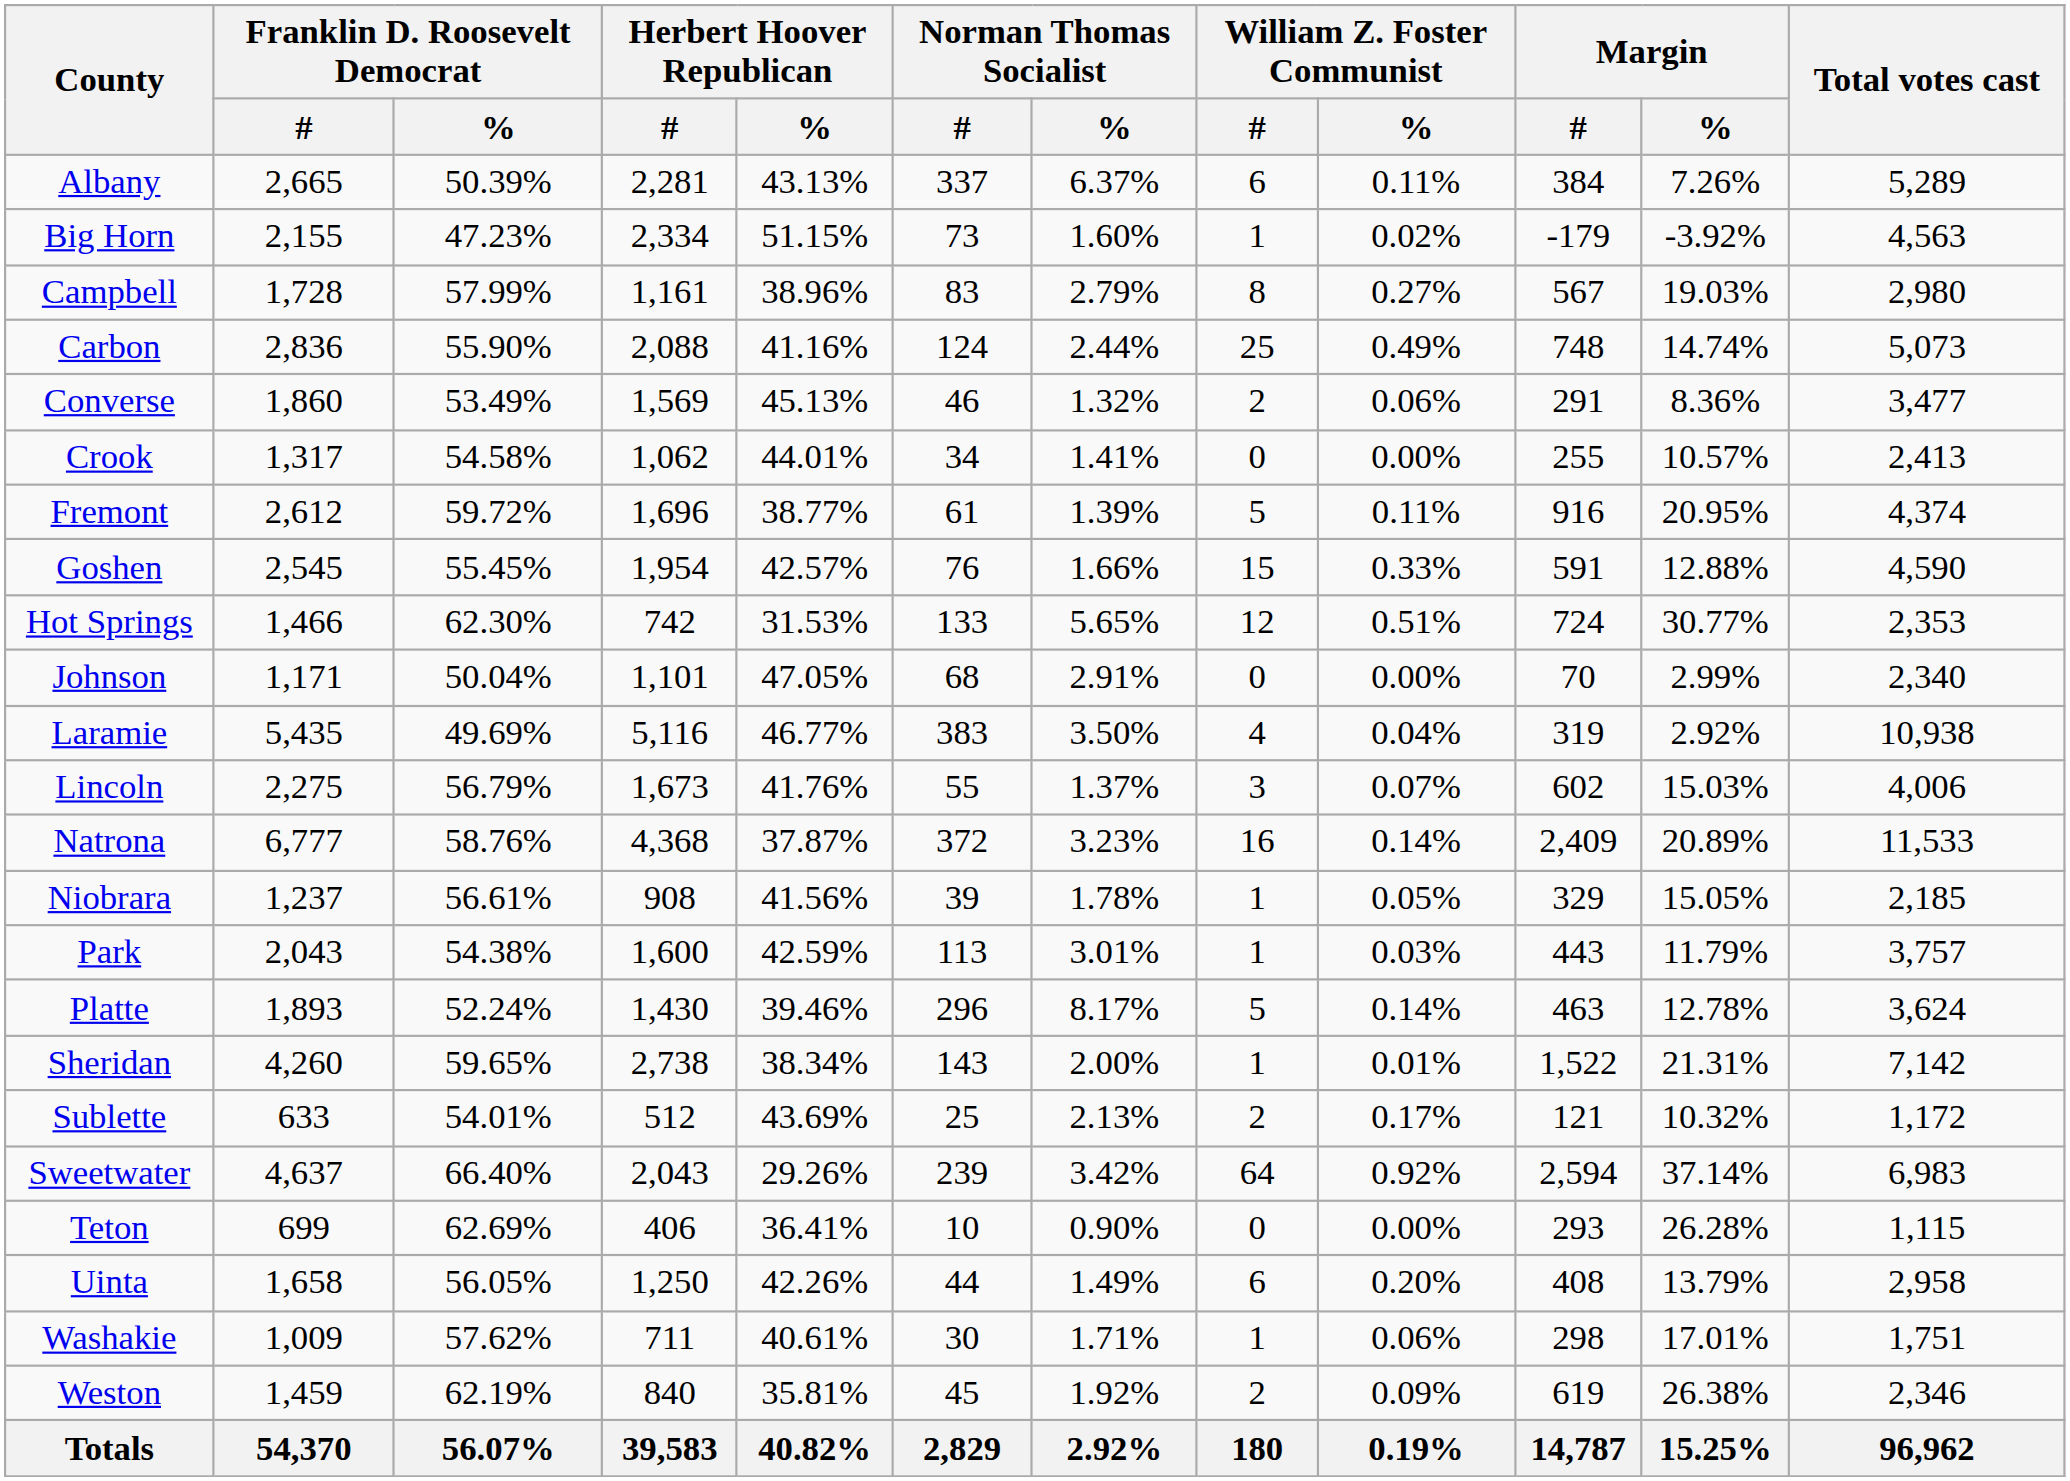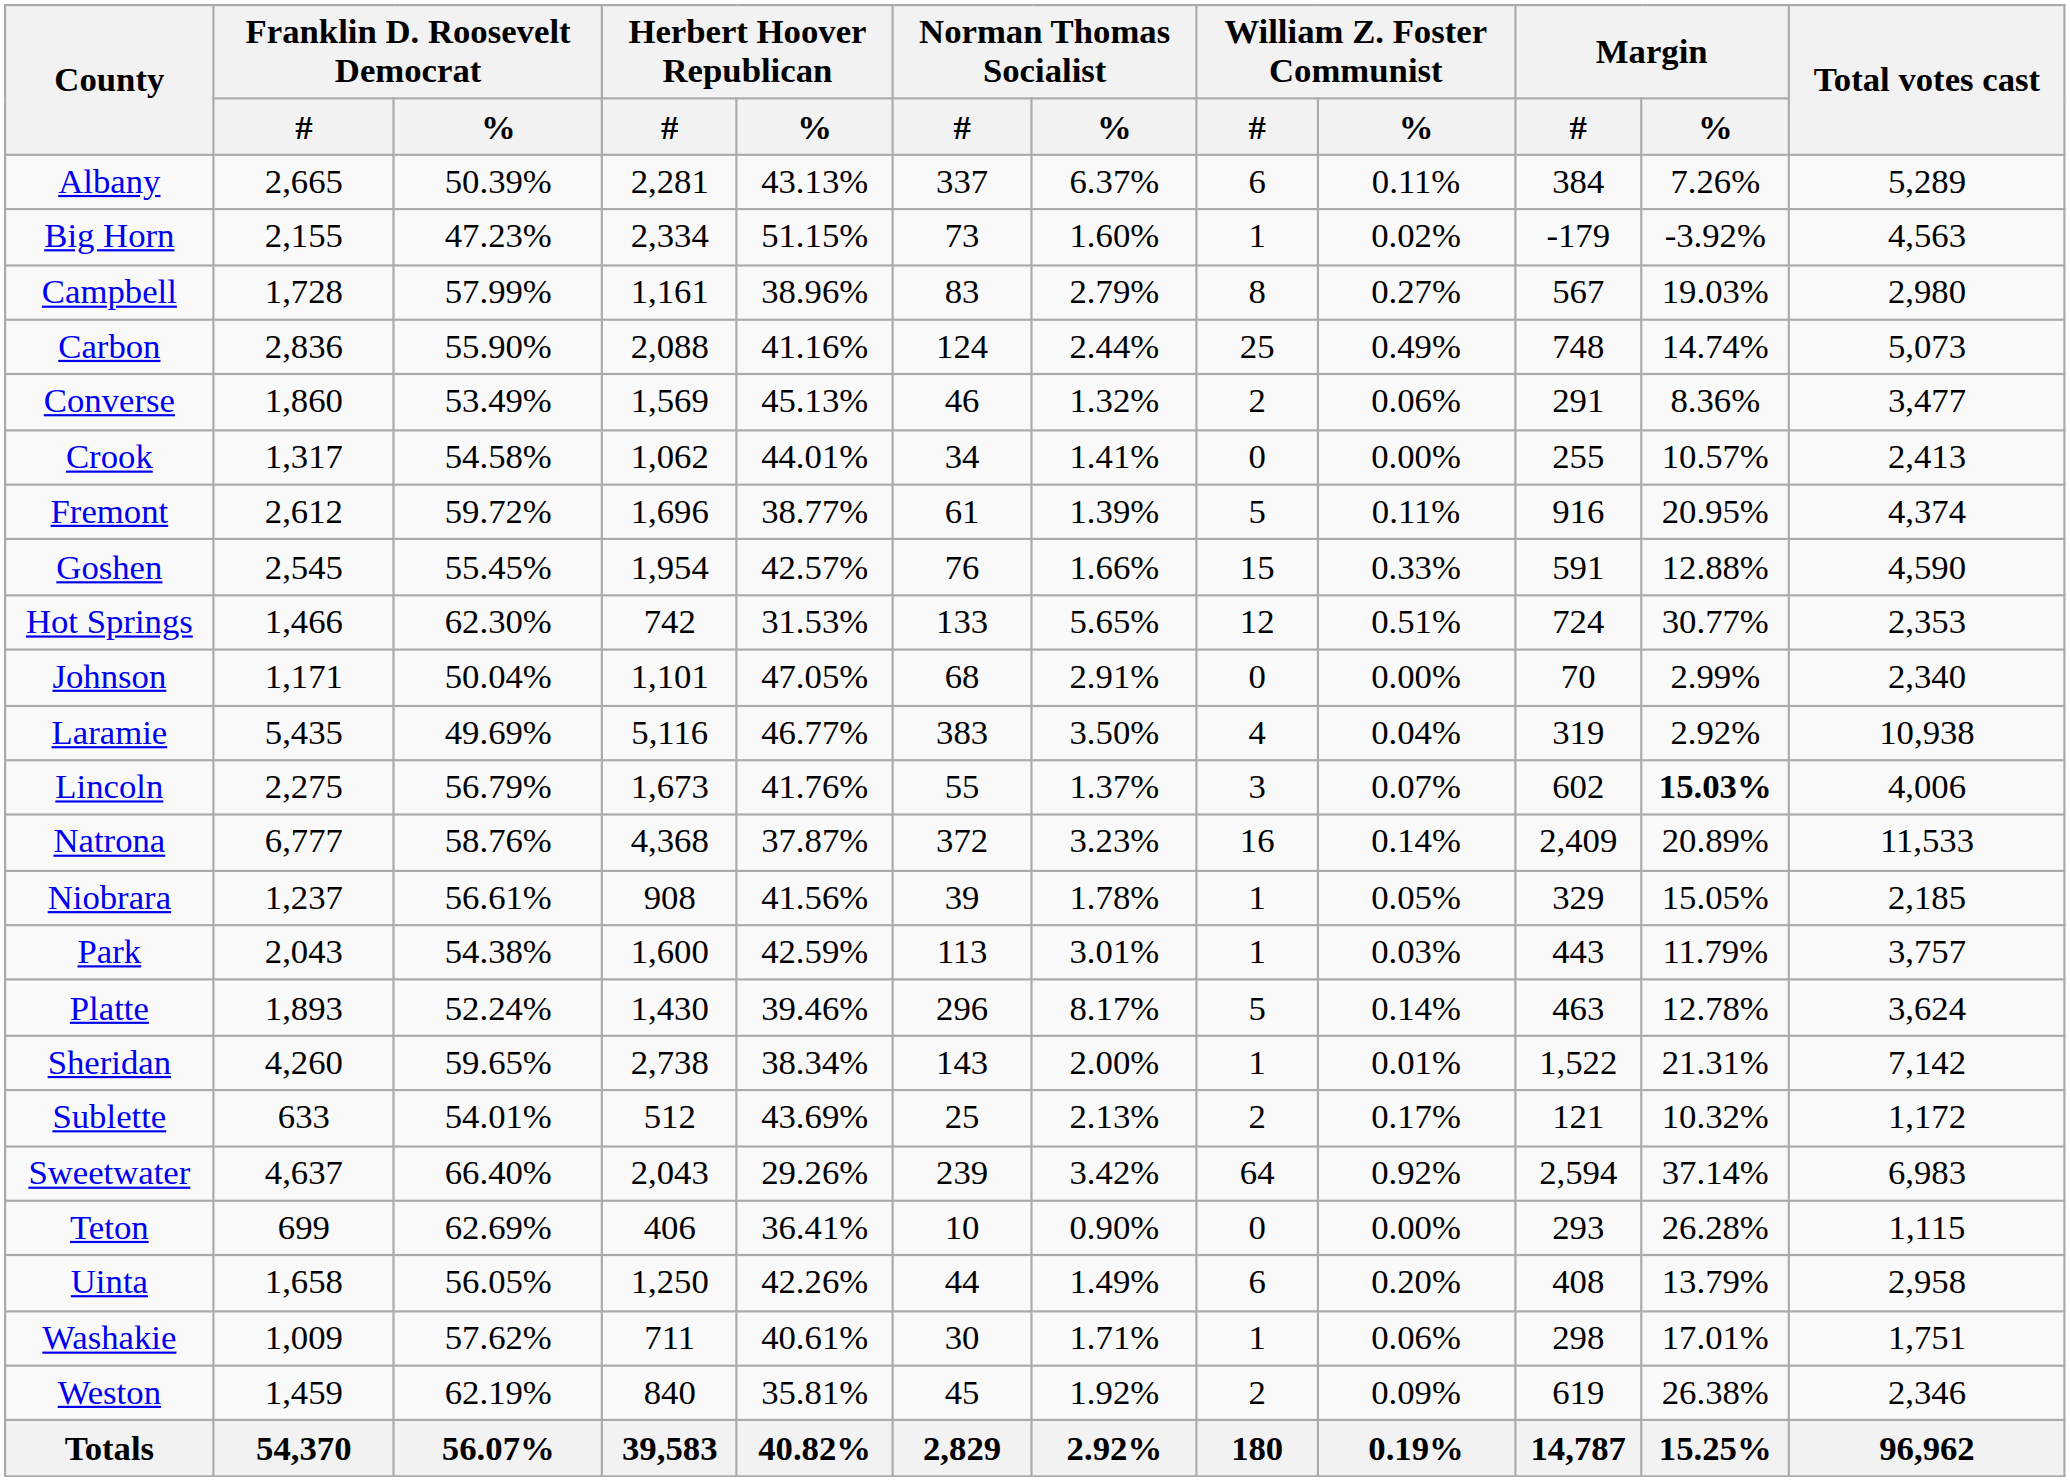(1715, 786) normal -> (1715, 786) bold
